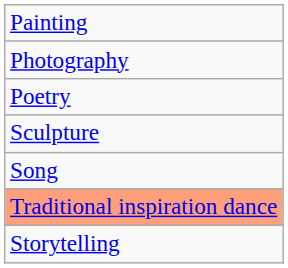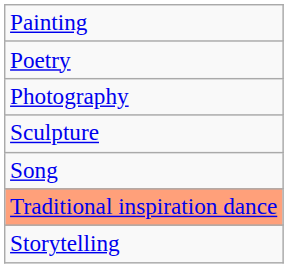(69, 59) Photography -> (40, 59) Poetry
(40, 96) Poetry -> (69, 96) Photography
